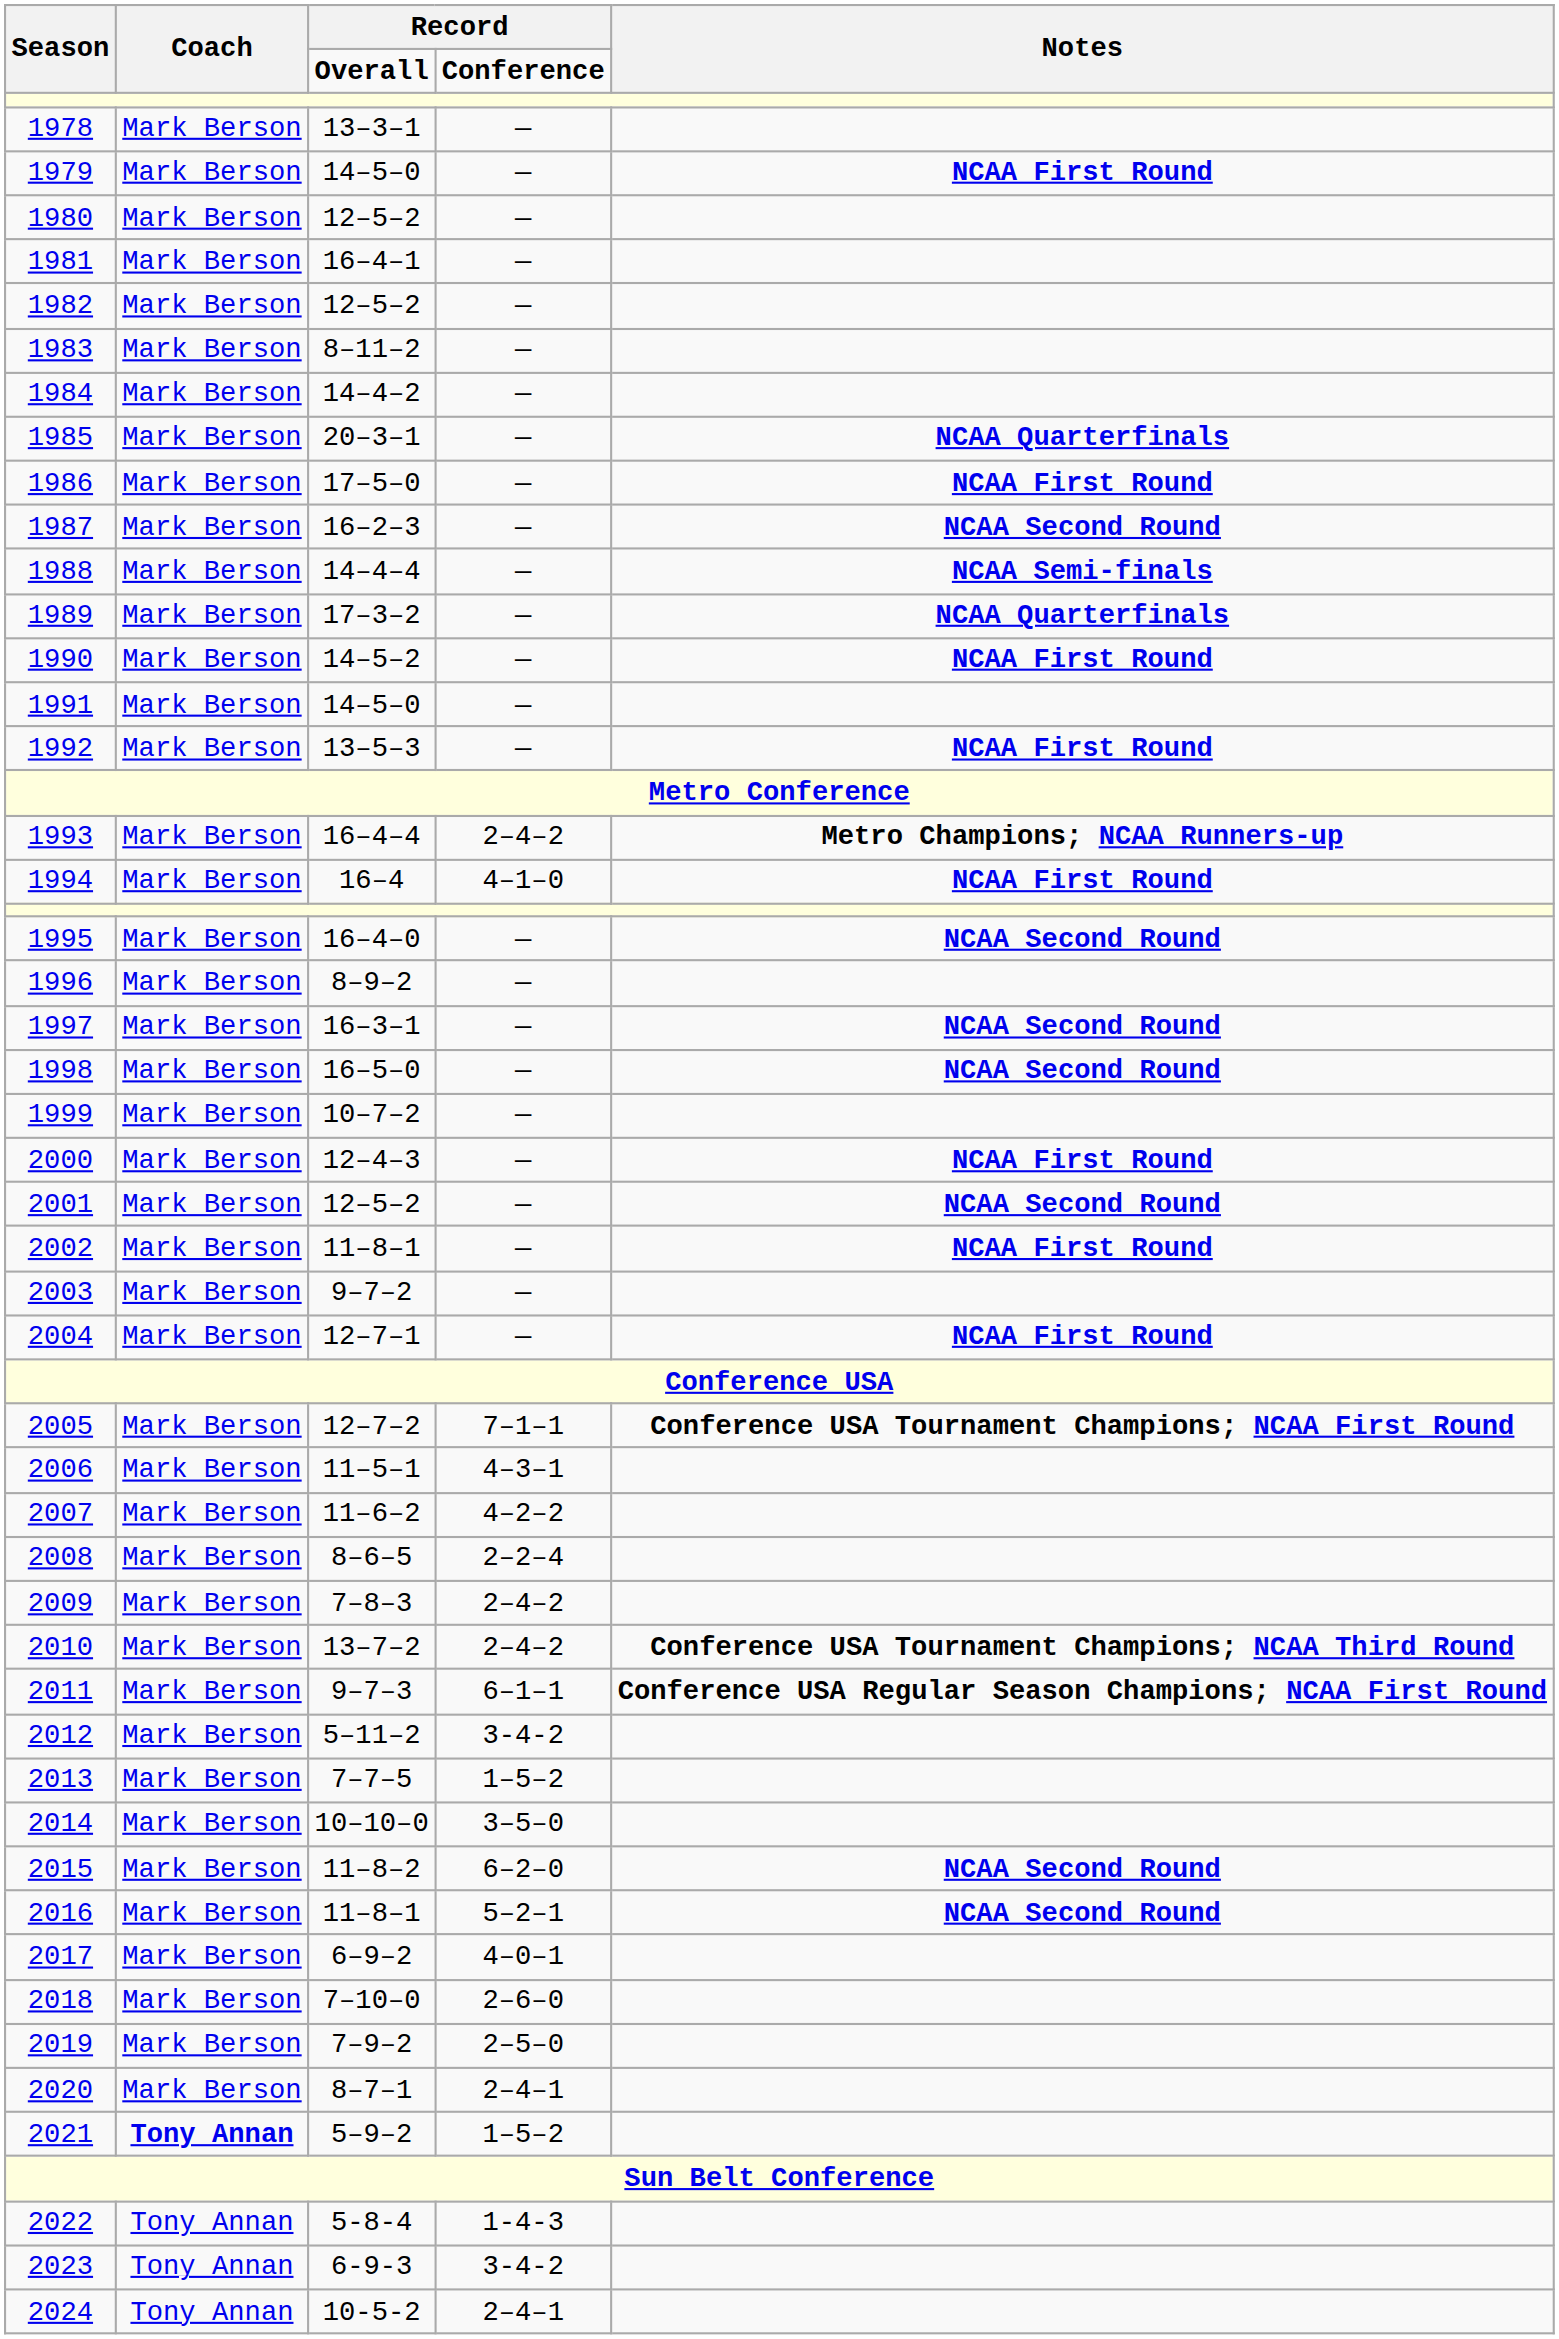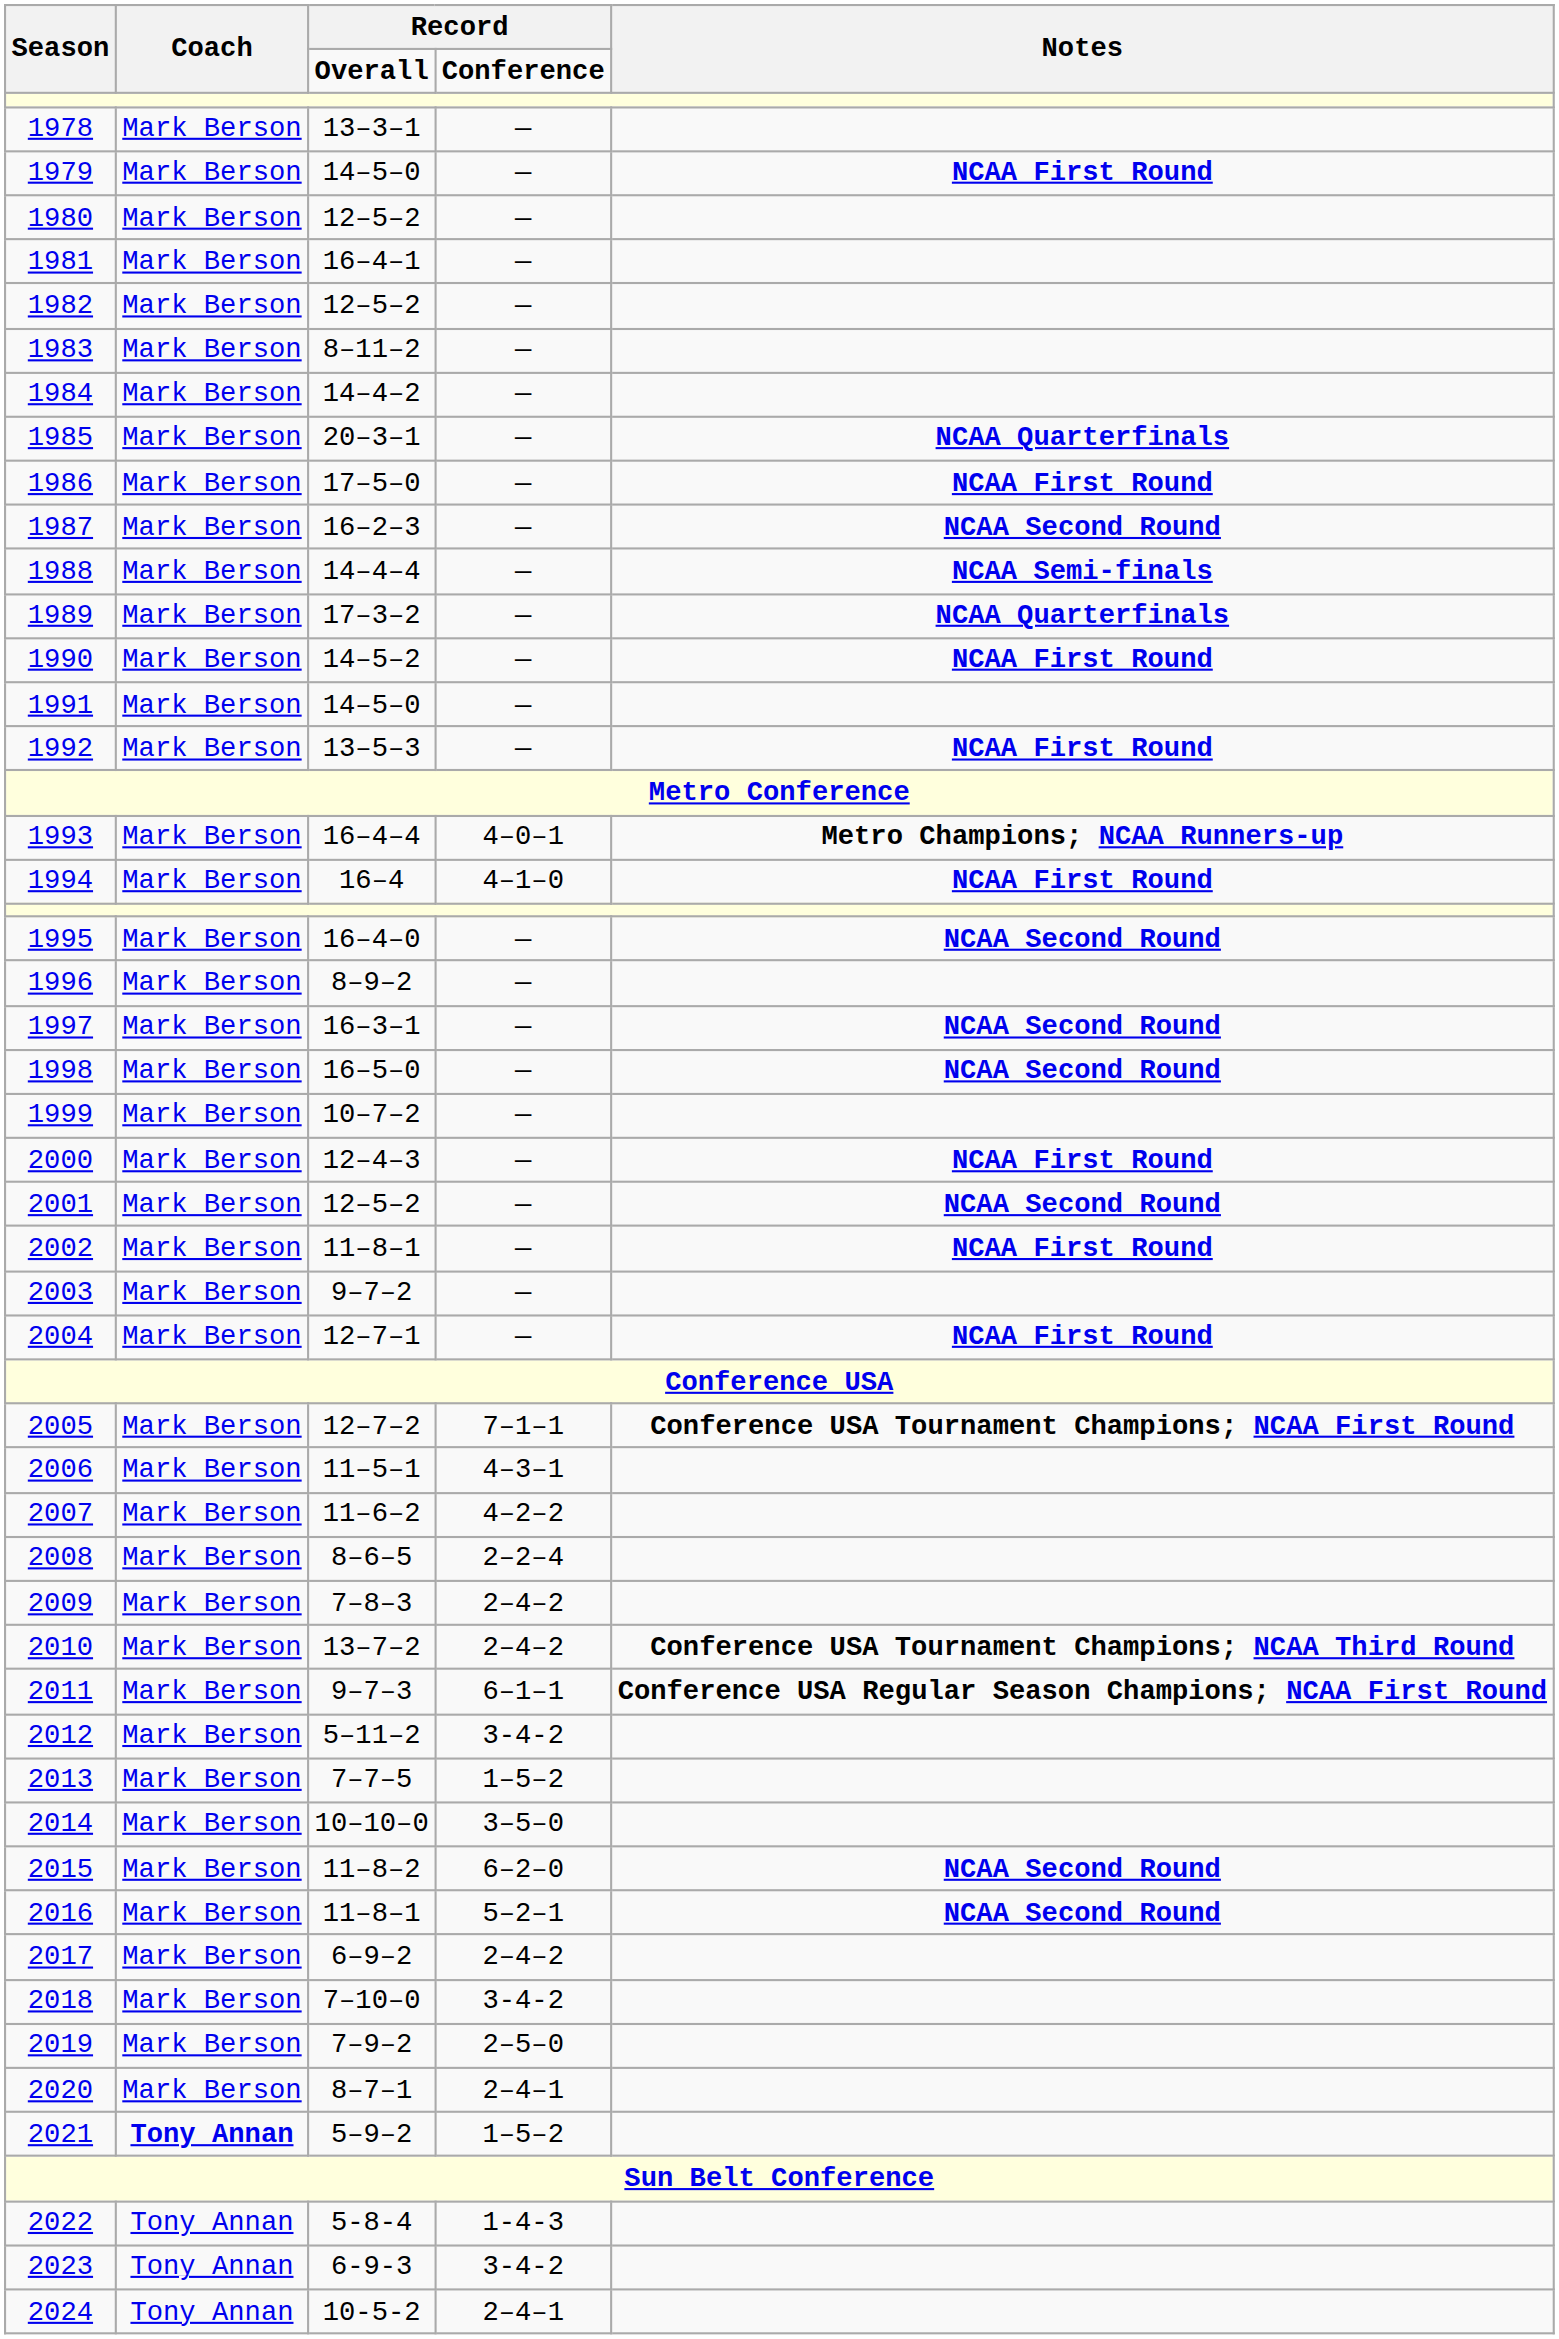(523, 837) 2–4–2 -> (523, 837) 4–0–1
(523, 1957) 4–0–1 -> (523, 1957) 2–4–2
(523, 2001) 2–6–0 -> (523, 2001) 3-4-2
